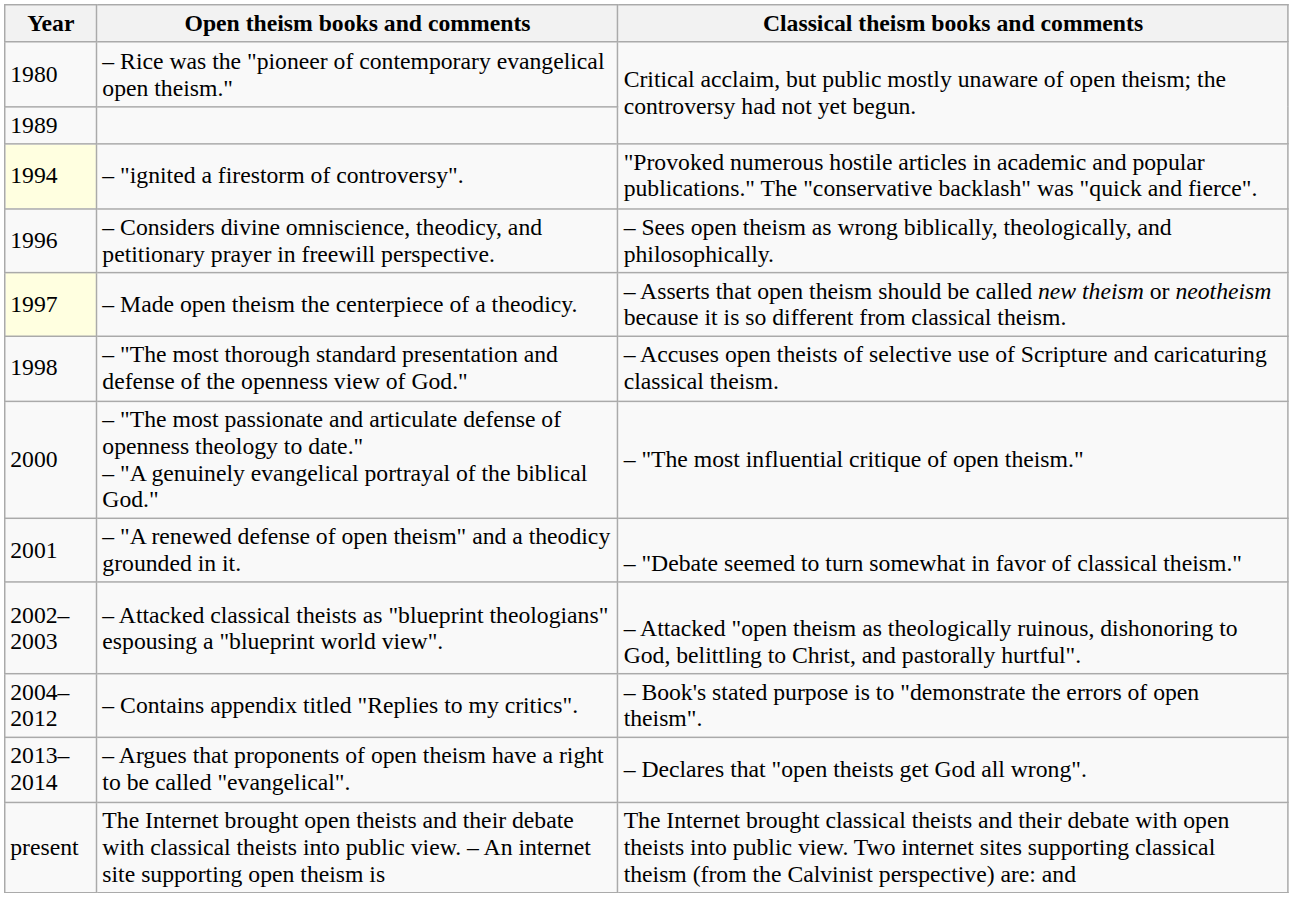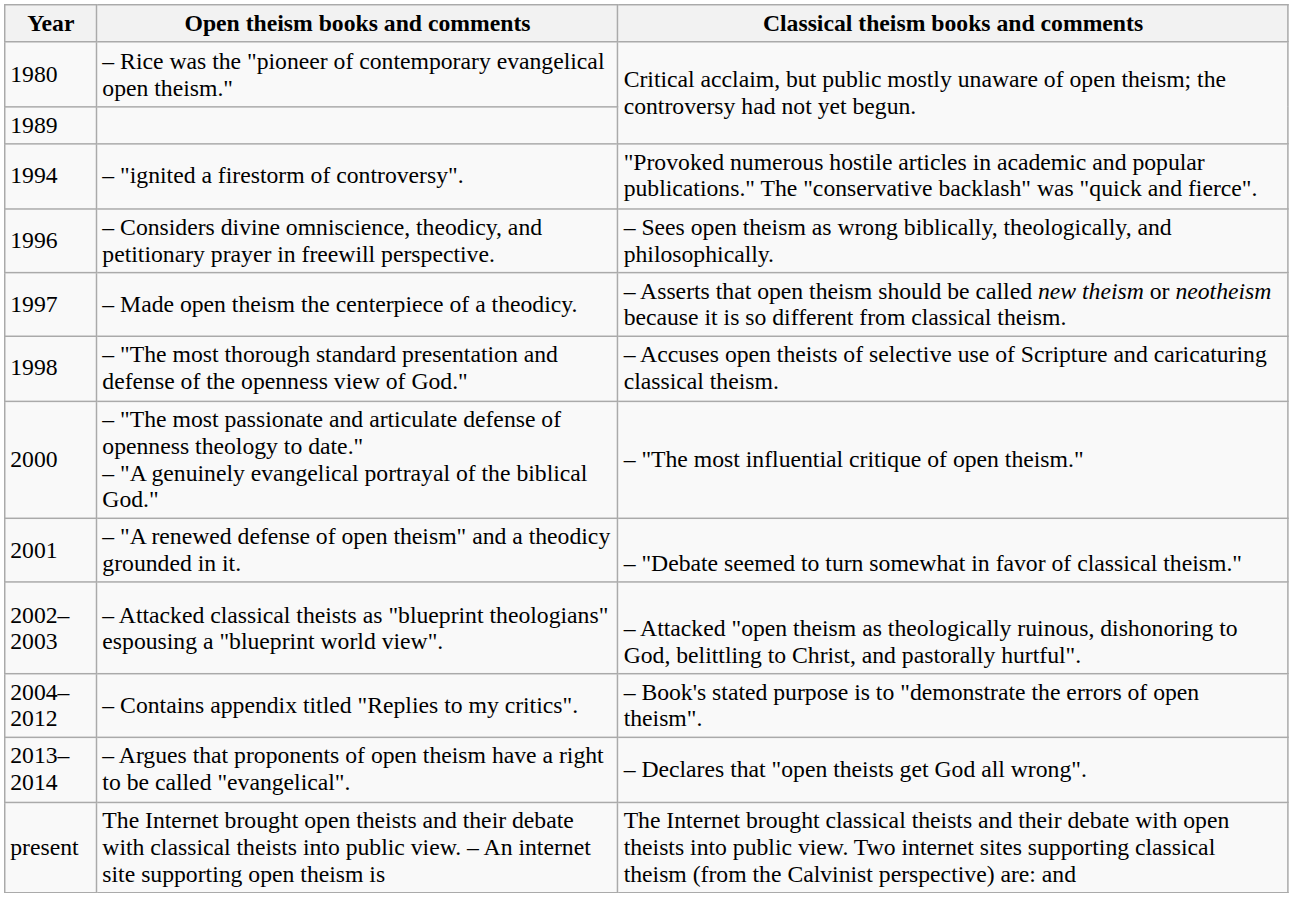(34, 175) lightyellow background -> (34, 175) no background
(34, 304) lightyellow background -> (34, 304) no background
